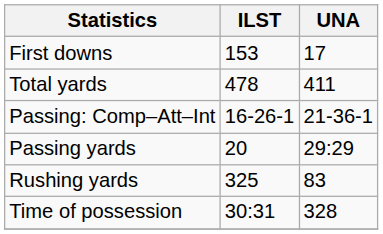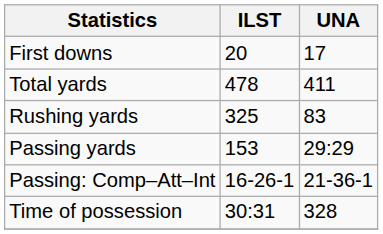(242, 52) 153 -> (236, 52) 20
rows swapped: (74, 180) <-> (112, 116)
(236, 148) 20 -> (242, 148) 153
